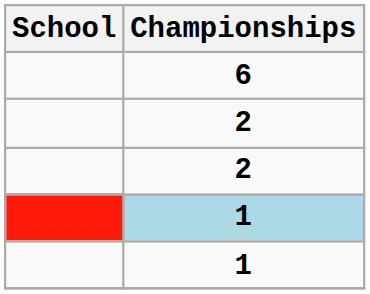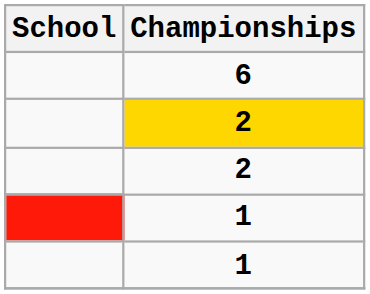(243, 123) no background -> (243, 123) gold background
(243, 218) lightblue background -> (243, 218) no background
